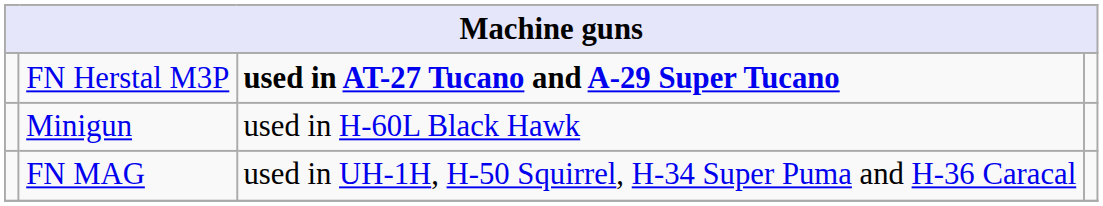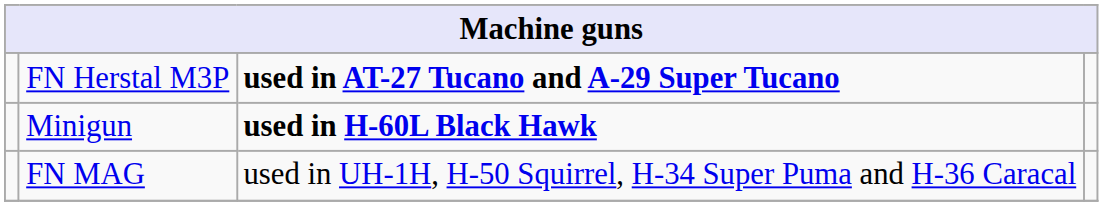(412, 126) normal -> (420, 126) bold
